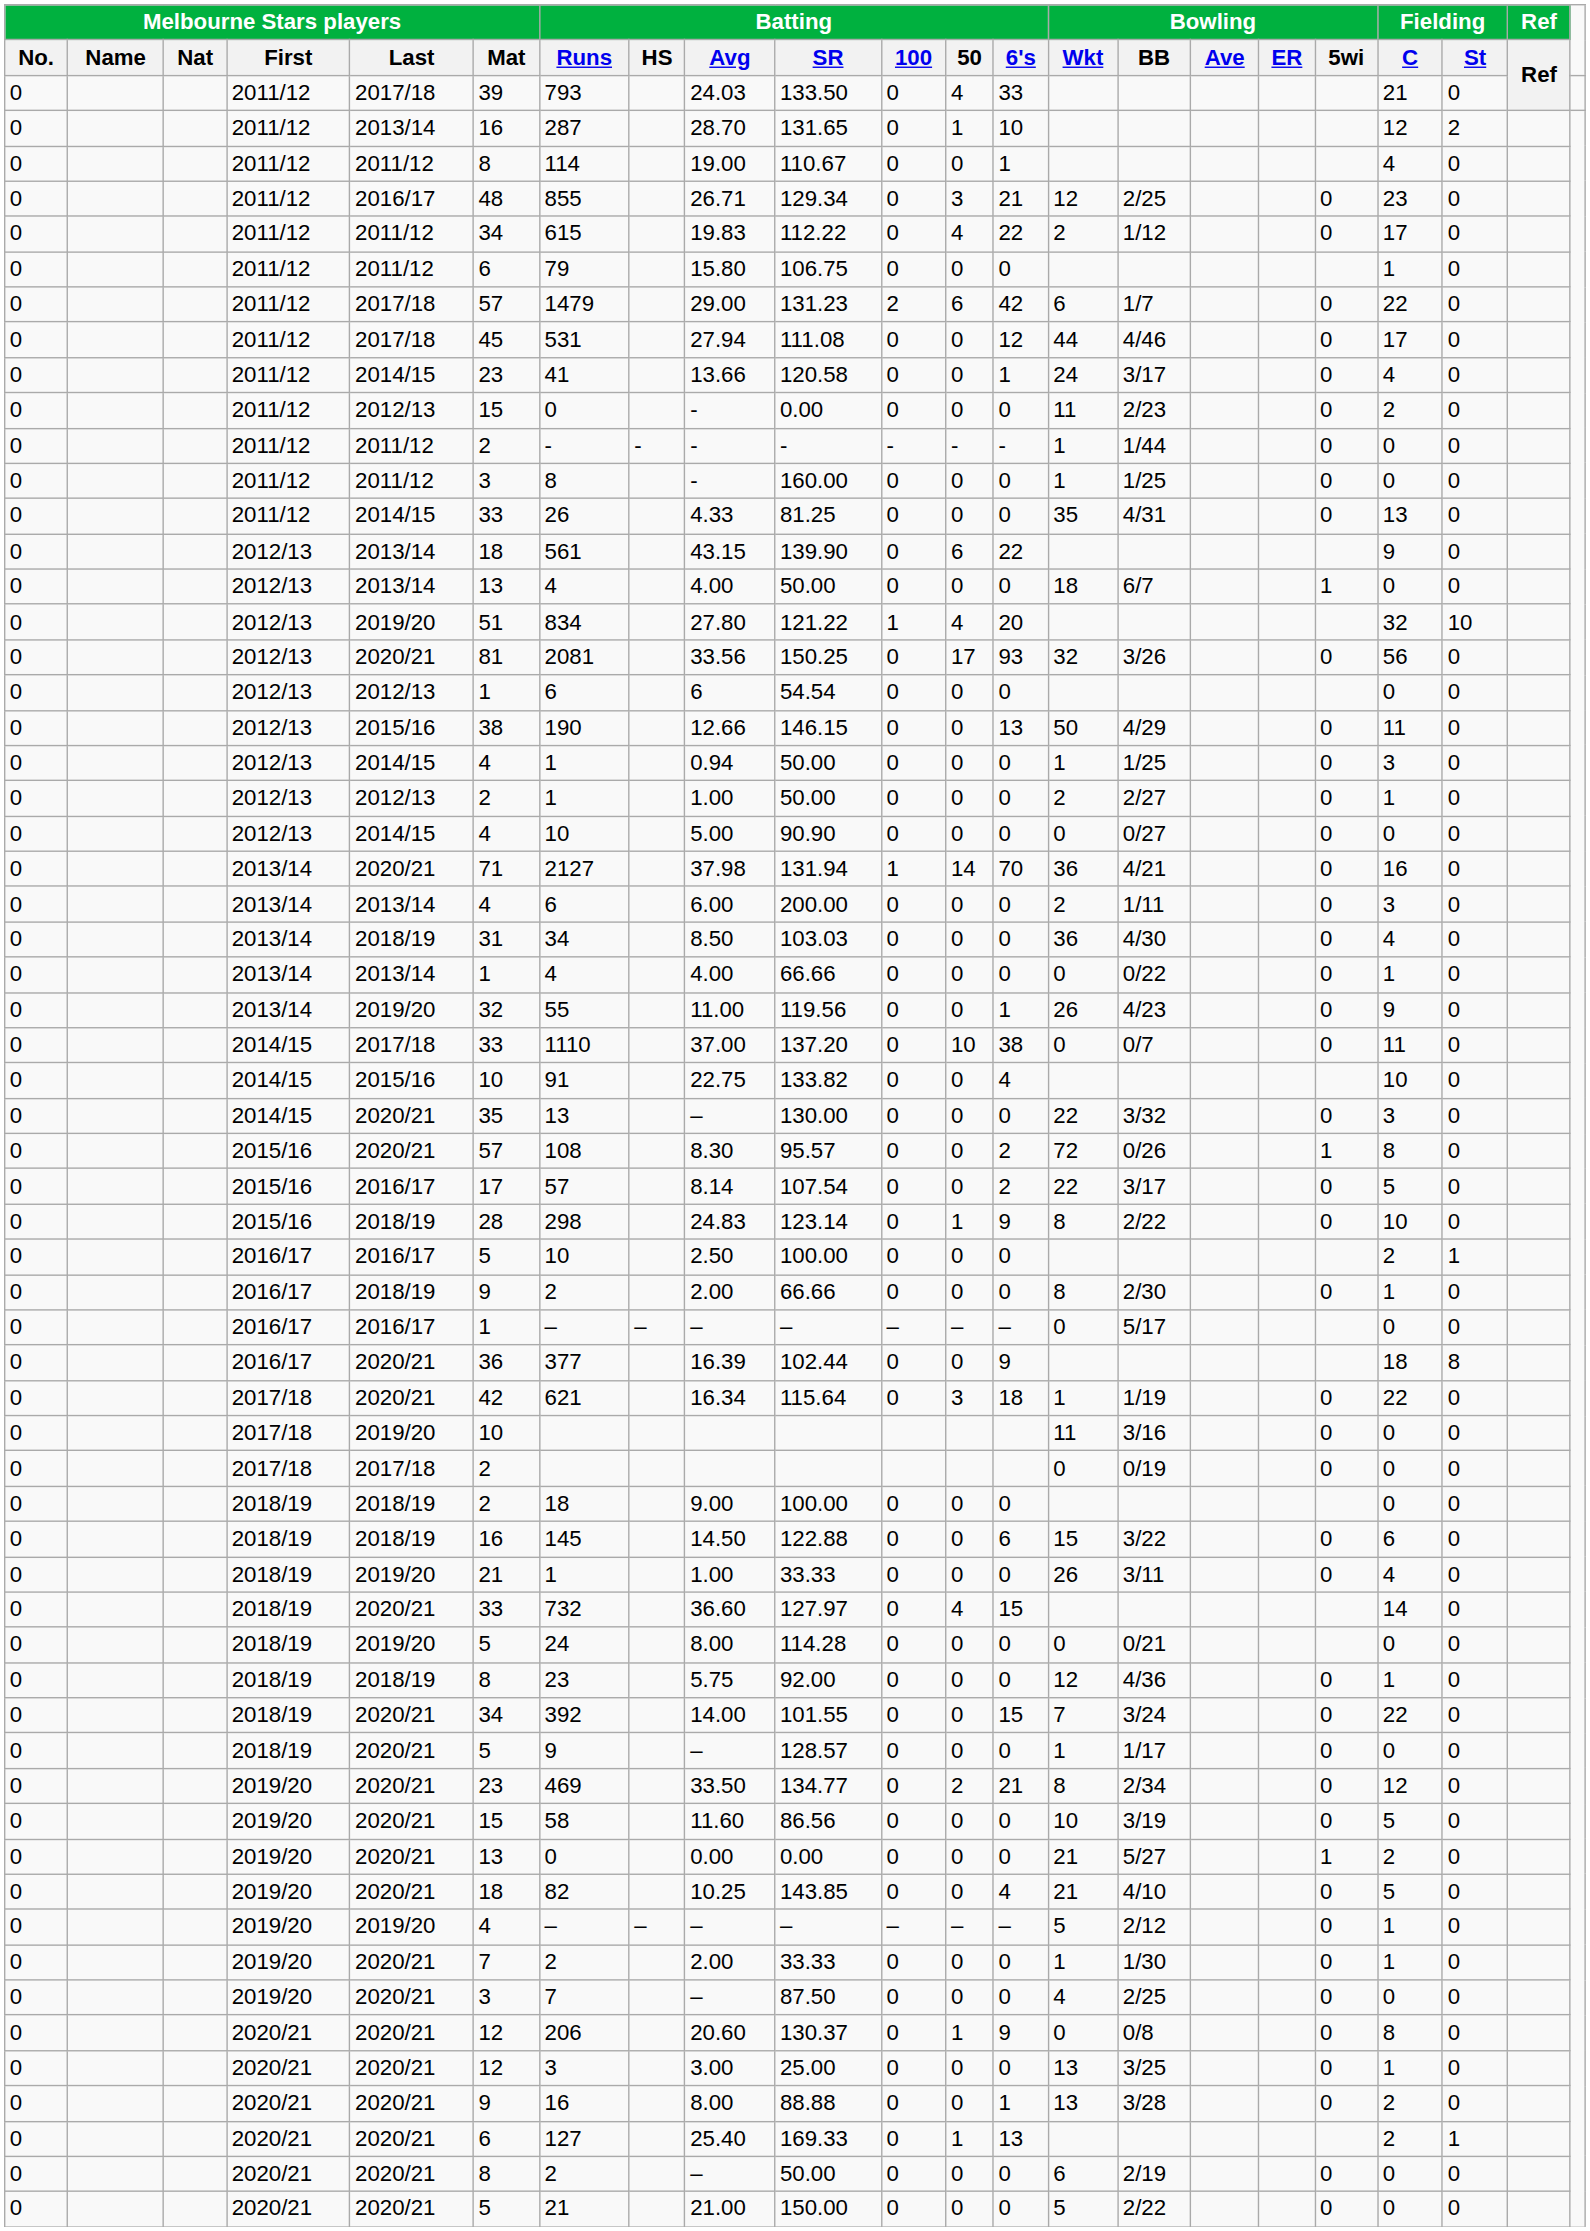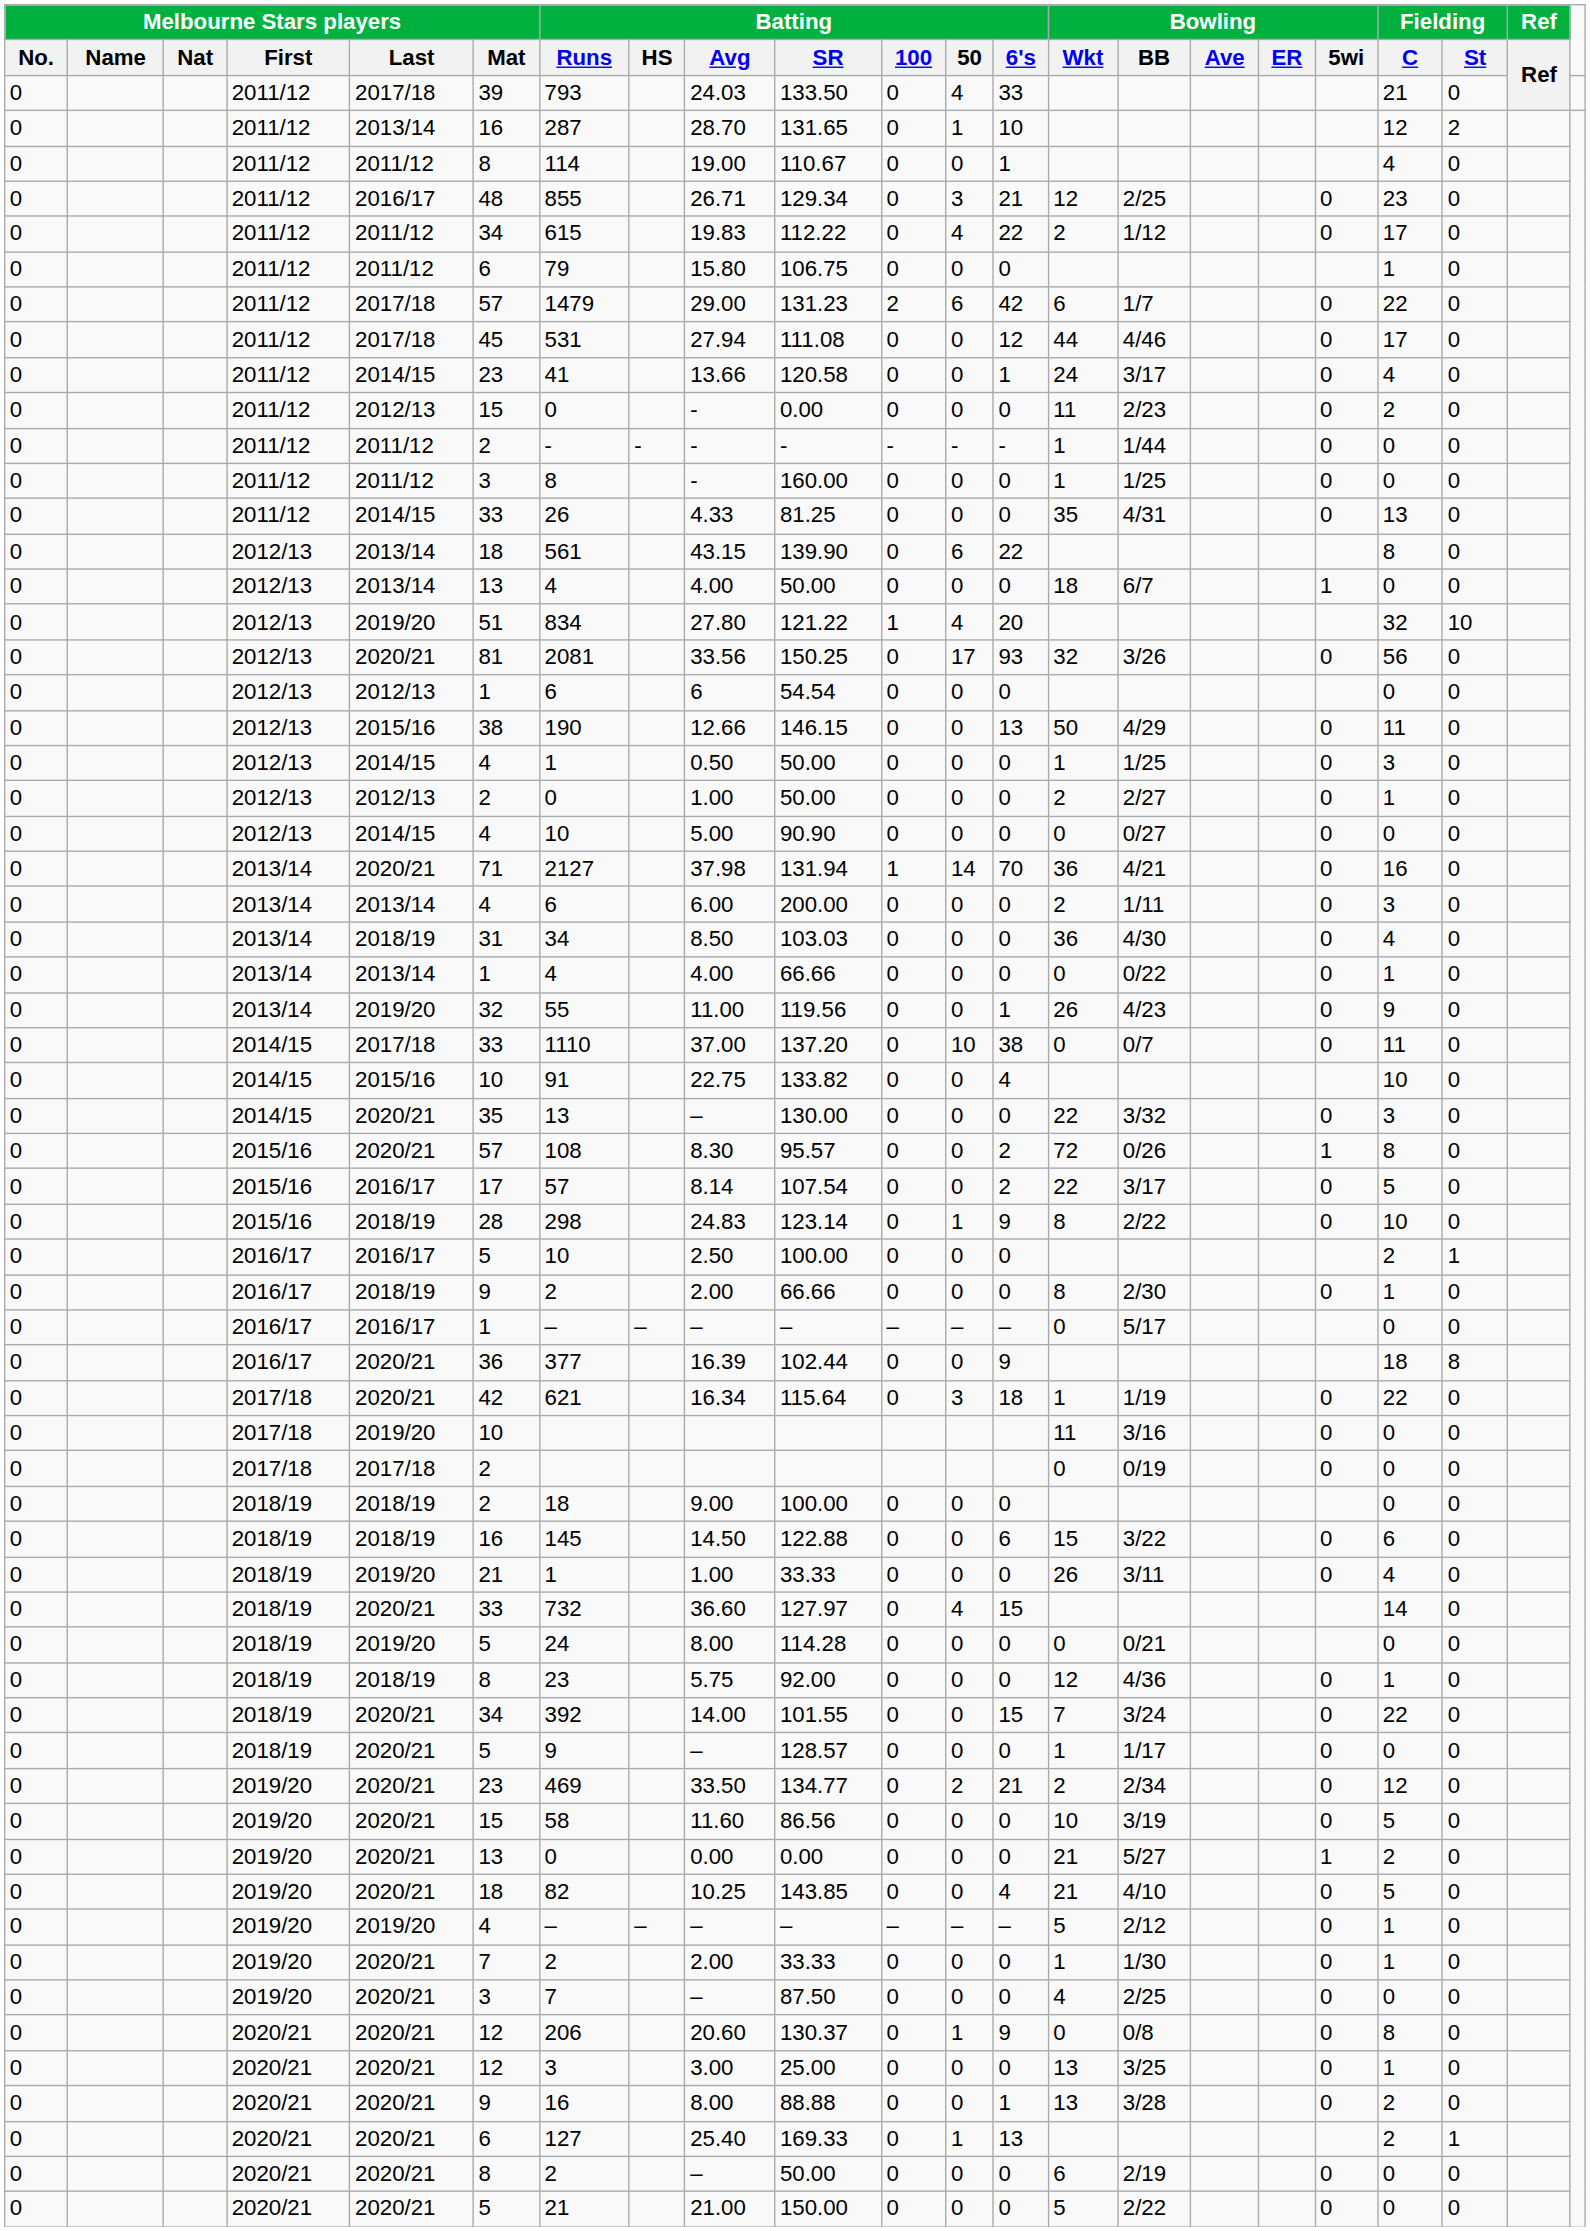(1389, 551) 9 -> (1389, 551) 8
(712, 762) 0.94 -> (712, 762) 0.50
(551, 798) 1 -> (551, 798) 0
(1060, 1785) 8 -> (1060, 1785) 2
